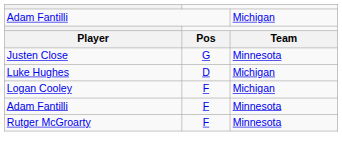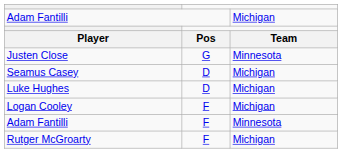+ row: (43, 72)
(257, 123) Minnesota -> (254, 139) Michigan
